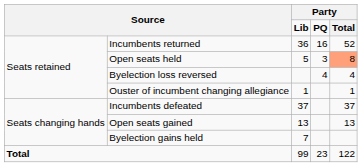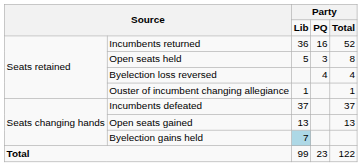(352, 59) lightsalmon background -> (352, 59) no background
(306, 138) no background -> (306, 138) lightblue background
